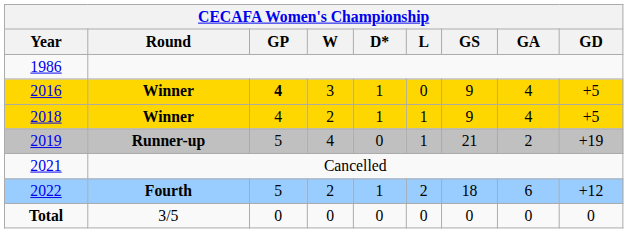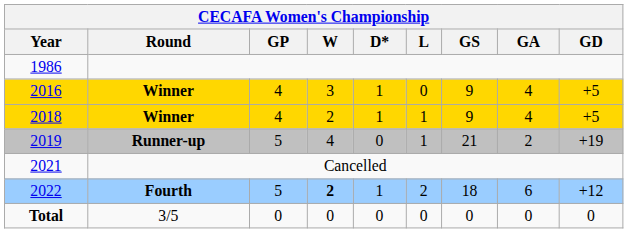(278, 91) bold -> (278, 91) normal
(330, 191) normal -> (330, 191) bold
